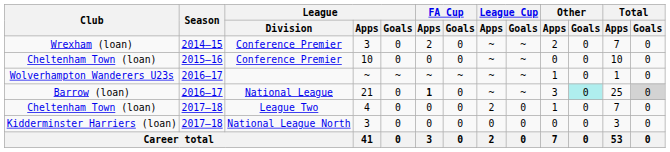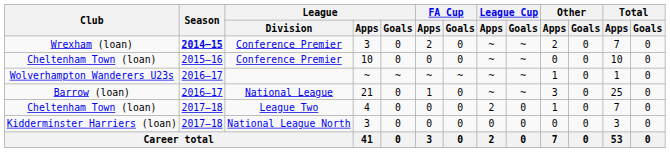(202, 44) normal -> (202, 44) bold
(429, 92) bold -> (429, 92) normal
(586, 92) paleturquoise background -> (586, 92) no background
(648, 92) lightgrey background -> (648, 92) no background
